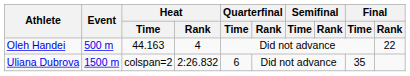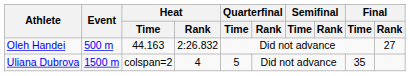(198, 46) 4 -> (198, 46) 2:26.832
(390, 46) 22 -> (390, 46) 27
(198, 63) 2:26.832 -> (198, 63) 4
(236, 63) 6 -> (236, 63) 5
